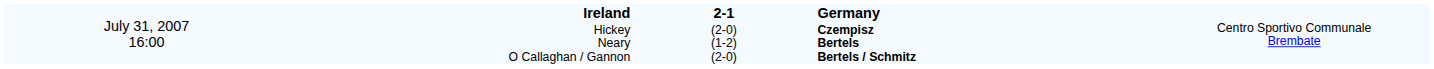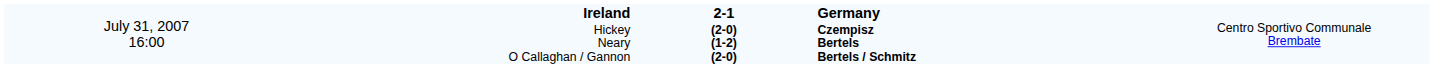(724, 43) normal -> (724, 43) bold
